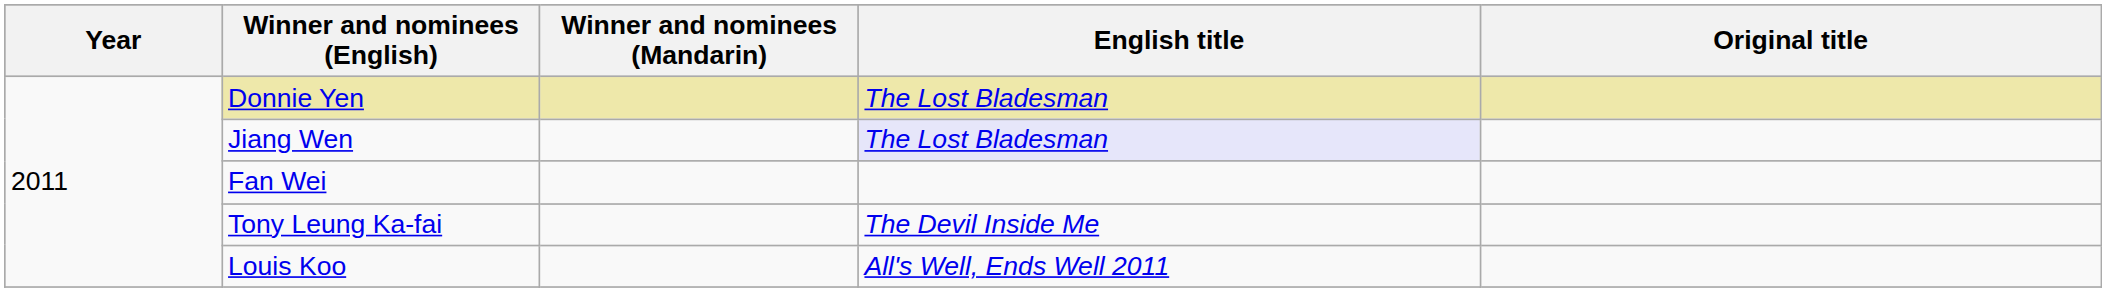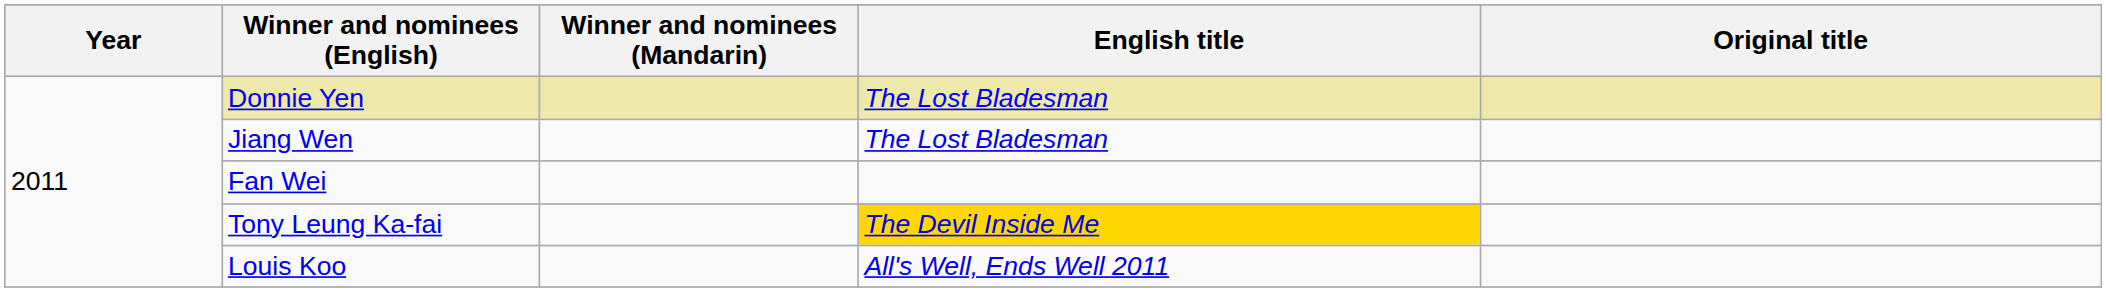(986, 139) lavender background -> (986, 139) no background
(982, 223) no background -> (982, 223) gold background
